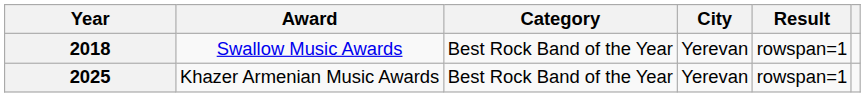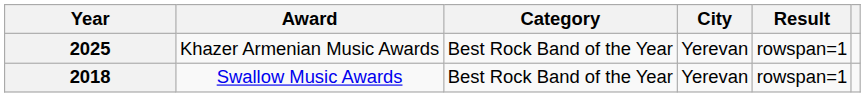rows swapped: (90, 48) <-> (90, 77)
